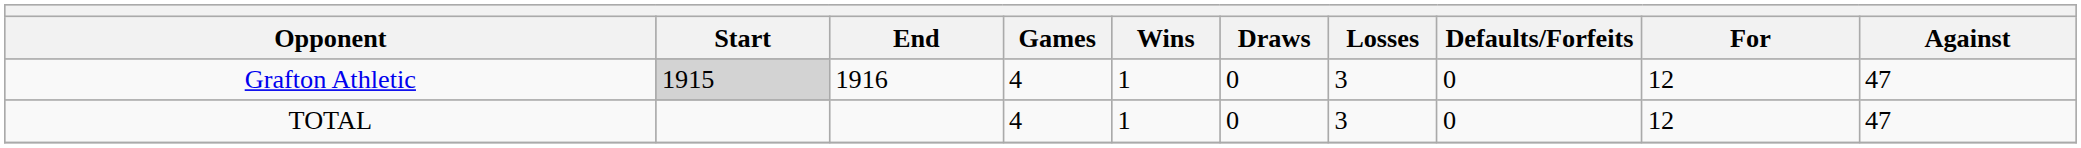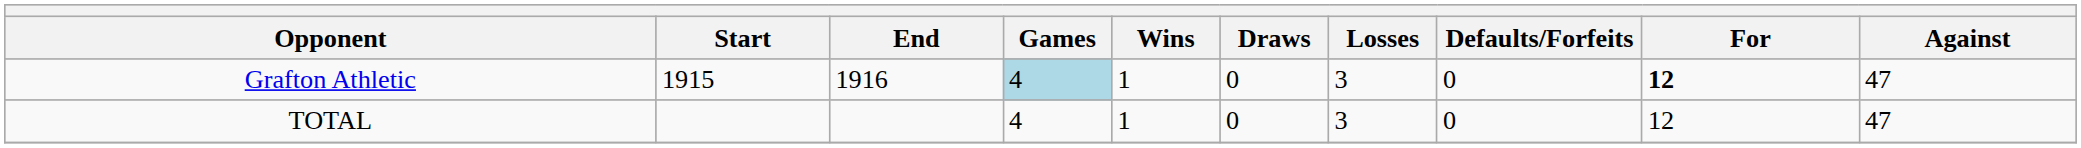(688, 79) lightgrey background -> (688, 79) no background
(1016, 79) no background -> (1016, 79) lightblue background
(1661, 79) normal -> (1661, 79) bold
